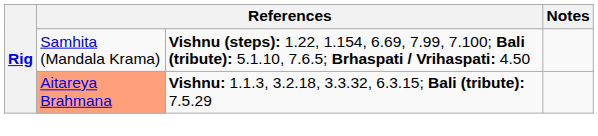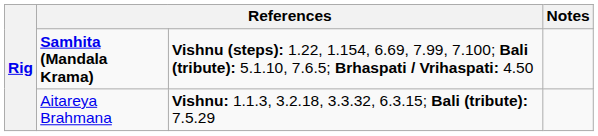(100, 50) normal -> (74, 58) bold
(76, 92) lightsalmon background -> (76, 109) no background
